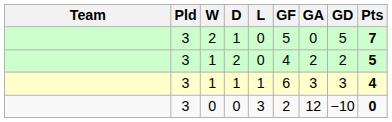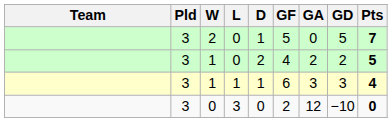columns swapped: (236, 15) <-> (261, 15)
